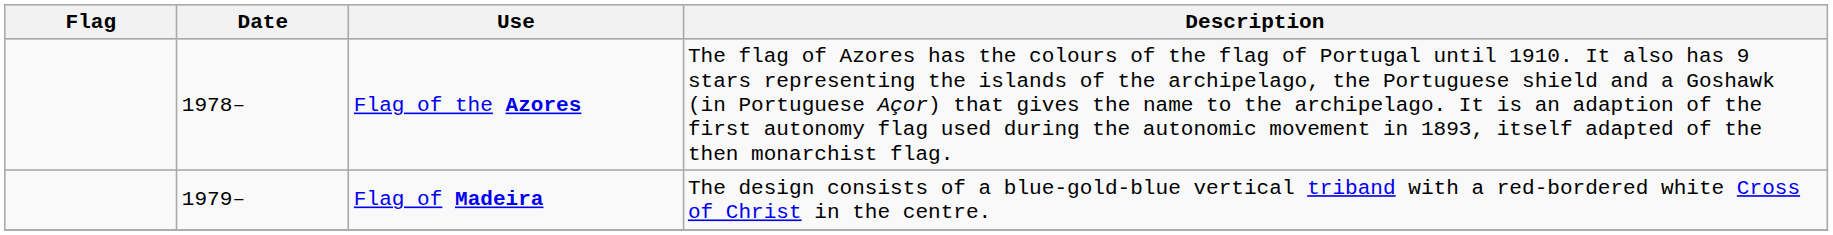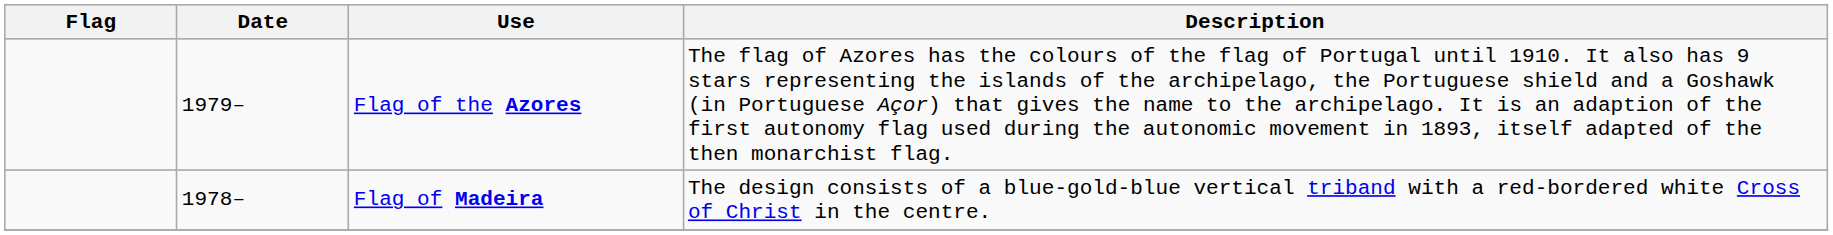(213, 105) 1978– -> (213, 105) 1979–
(213, 200) 1979– -> (213, 200) 1978–
